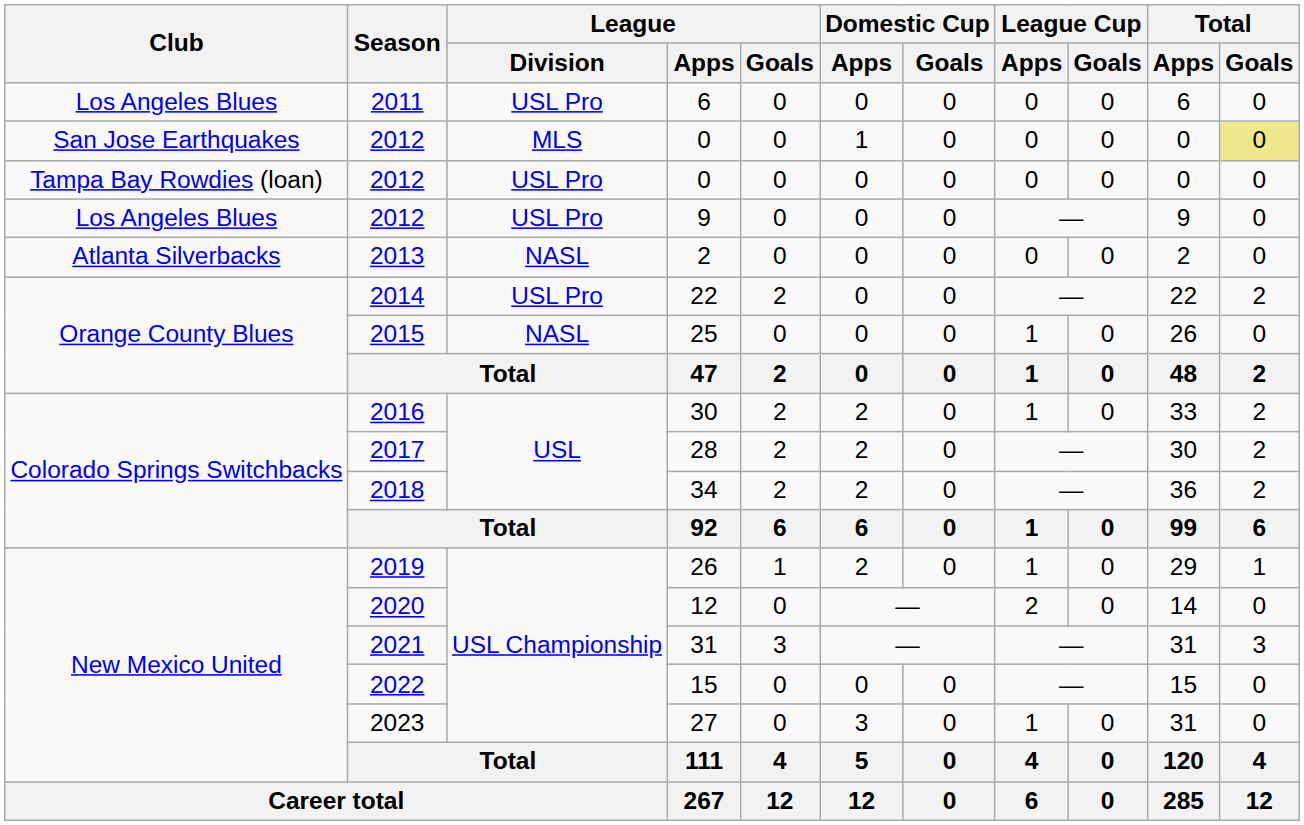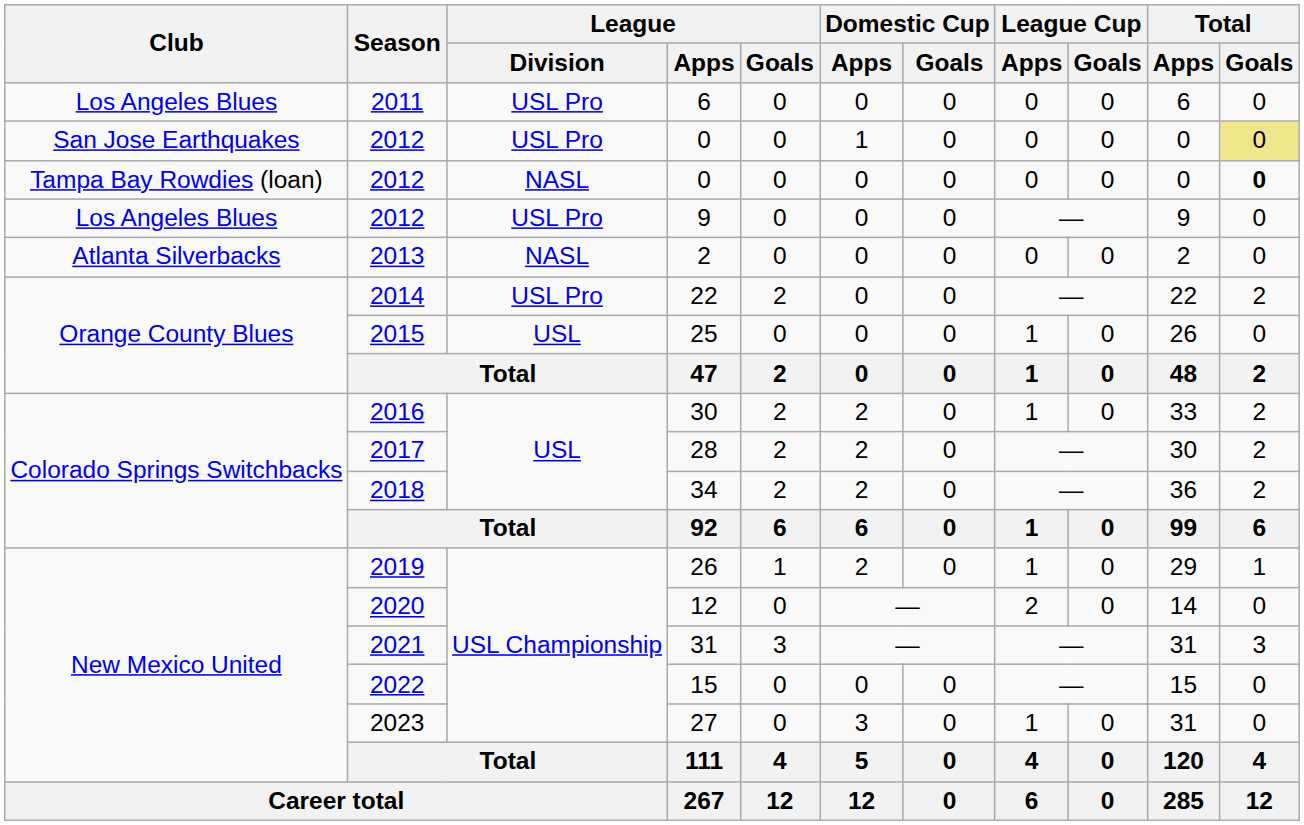(557, 140) MLS -> (557, 140) USL Pro
(557, 179) USL Pro -> (557, 179) NASL
(1259, 179) normal -> (1259, 179) bold
(557, 334) NASL -> (557, 334) USL
